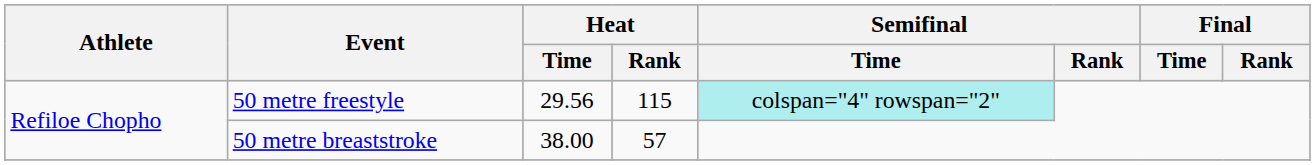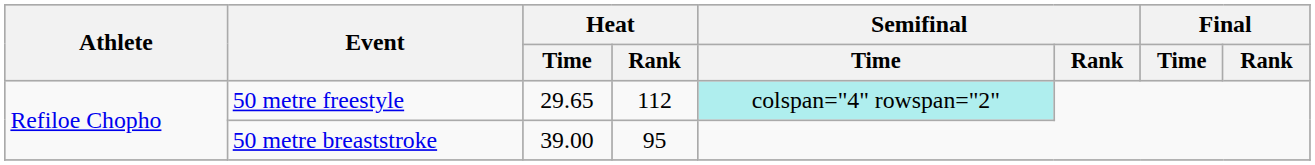(567, 100) 29.56 -> (567, 100) 29.65
(655, 100) 115 -> (655, 100) 112
(567, 139) 38.00 -> (567, 139) 39.00
(655, 139) 57 -> (655, 139) 95
